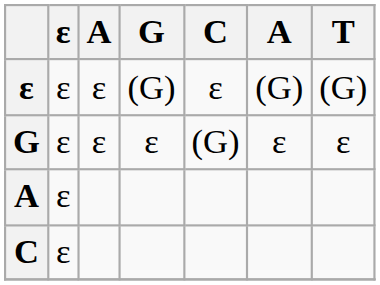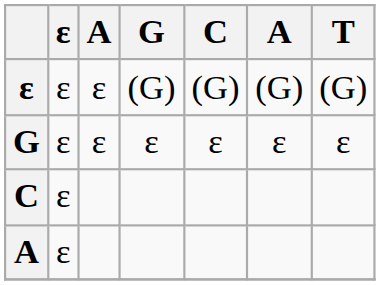(215, 86) ε -> (215, 86) (G)
(215, 141) (G) -> (215, 141) ε
(26, 196) A -> (26, 196) C
(26, 251) C -> (26, 251) A
